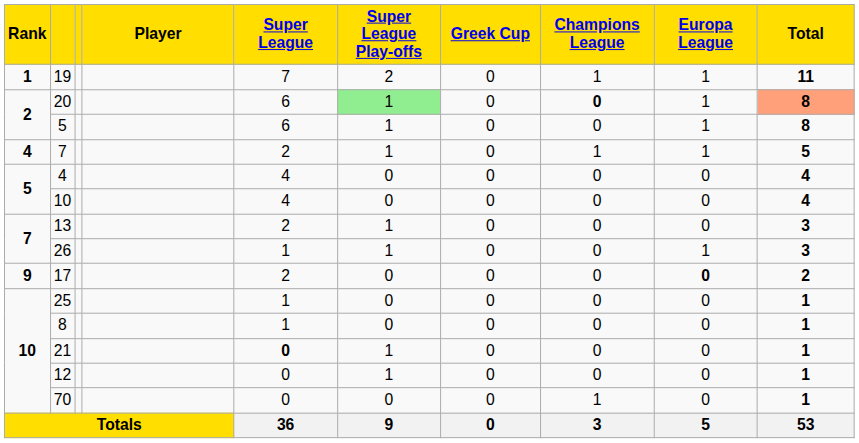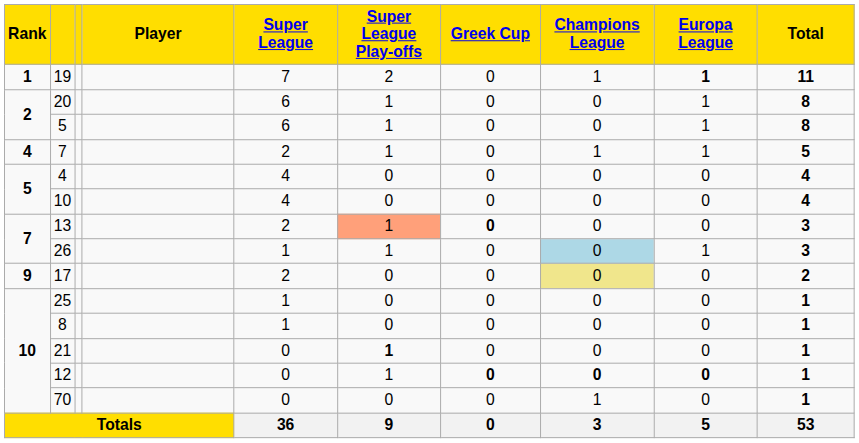(706, 77) normal -> (706, 77) bold
(389, 101) lightgreen background -> (389, 101) no background
(597, 101) bold -> (597, 101) normal
(806, 101) lightsalmon background -> (806, 101) no background
(389, 226) no background -> (389, 226) lightsalmon background
(490, 226) normal -> (490, 226) bold
(597, 251) no background -> (597, 251) lightblue background
(597, 276) no background -> (597, 276) khaki background
(706, 276) bold -> (706, 276) normal
(286, 350) bold -> (286, 350) normal
(389, 350) normal -> (389, 350) bold
(490, 375) normal -> (490, 375) bold
(597, 375) normal -> (597, 375) bold
(706, 375) normal -> (706, 375) bold
